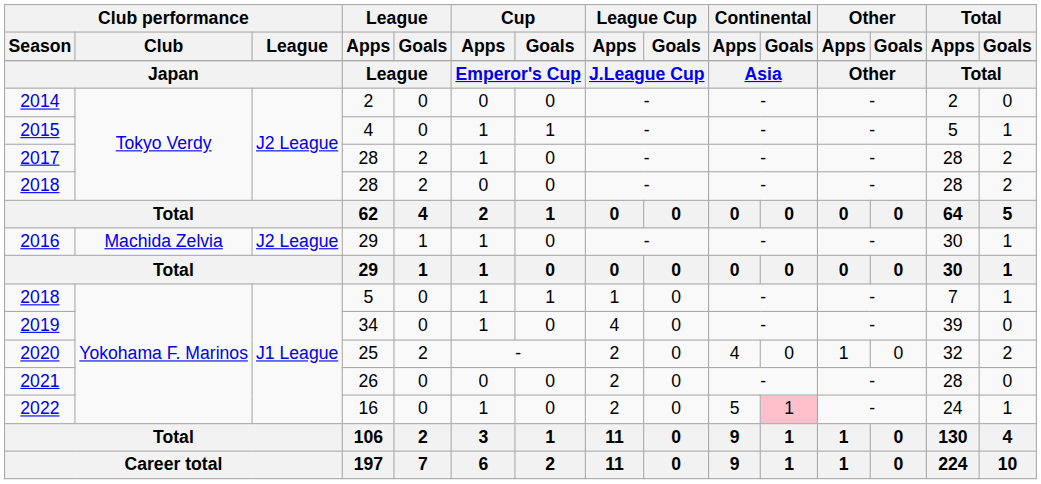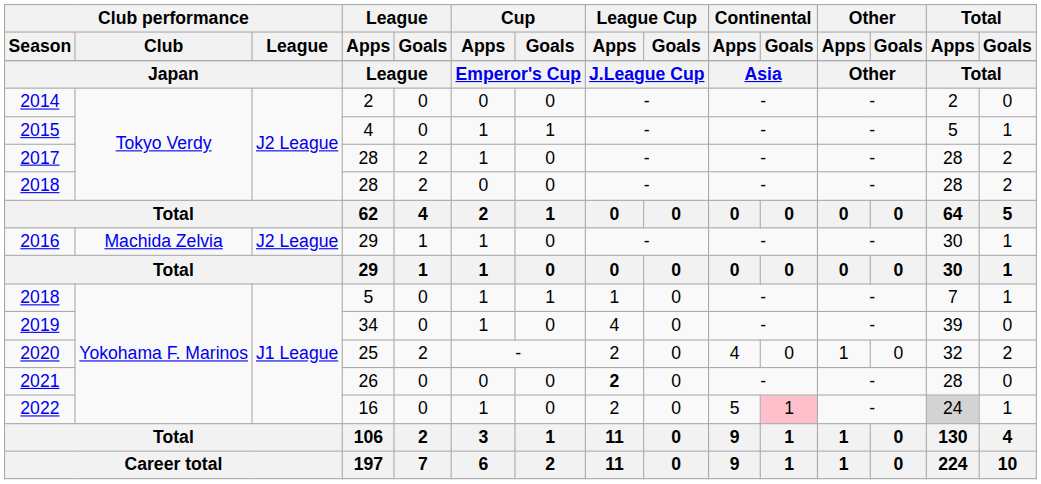(614, 381) normal -> (614, 381) bold
(953, 409) no background -> (953, 409) lightgrey background
